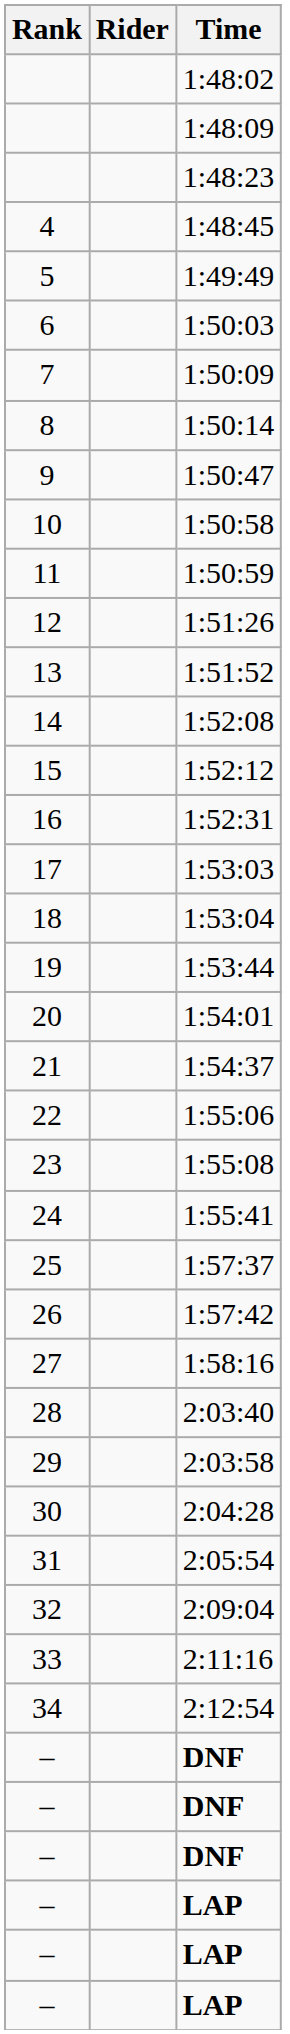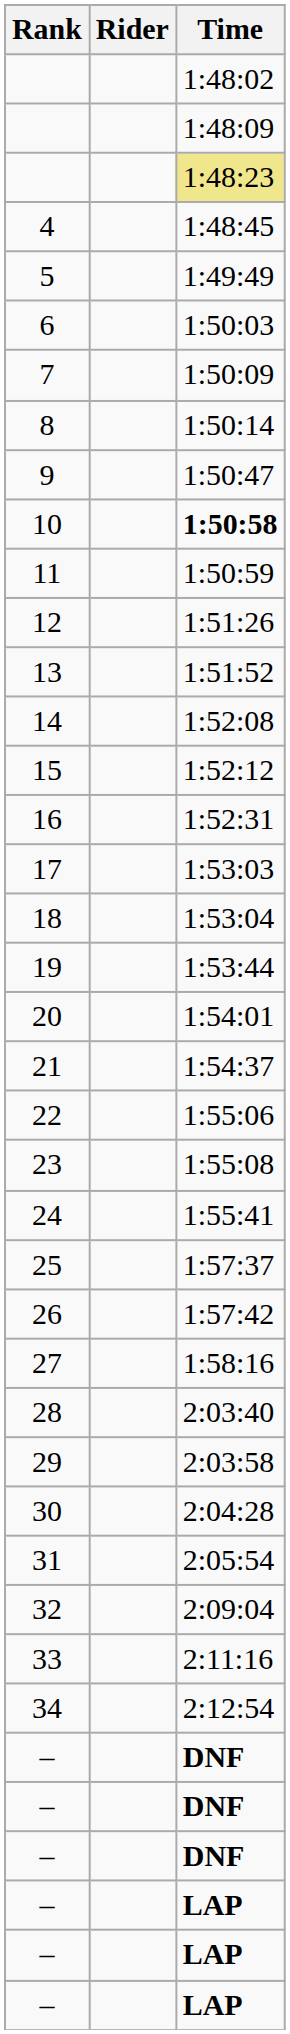(229, 177) no background -> (229, 177) khaki background
(229, 523) normal -> (230, 523) bold
